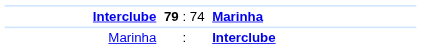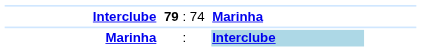(132, 38) normal -> (131, 38) bold
(244, 38) no background -> (244, 38) lightblue background
